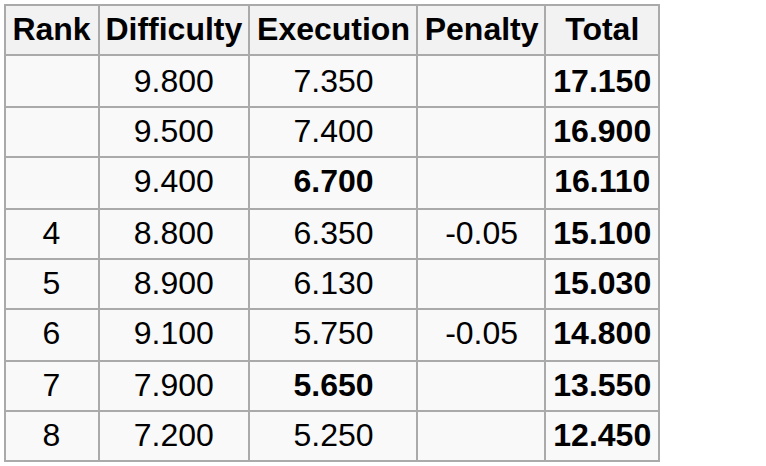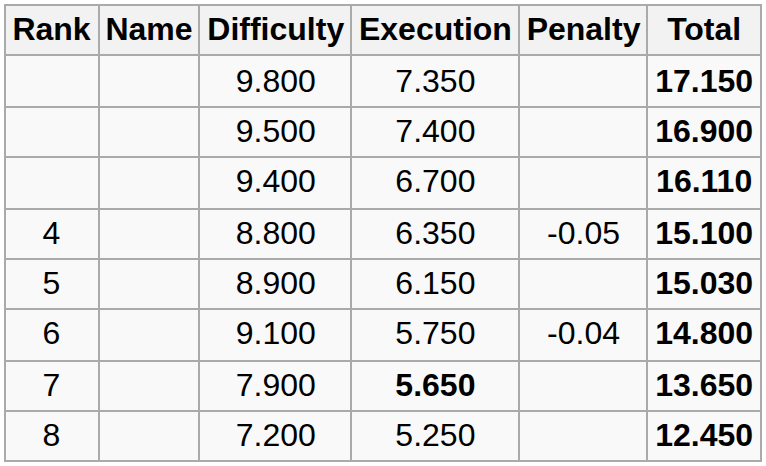+ column: (149, 29)
(333, 182) bold -> (435, 182) normal
(333, 283) 6.130 -> (435, 283) 6.150
(482, 334) -0.05 -> (584, 334) -0.04
(602, 385) 13.550 -> (704, 385) 13.650
